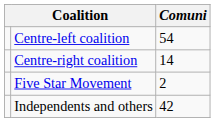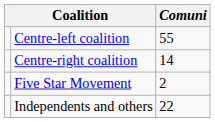(166, 38) 54 -> (166, 38) 55
(166, 106) 42 -> (166, 106) 22
